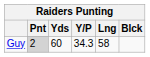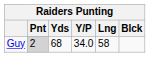(56, 44) 60 -> (56, 44) 68
(84, 44) 34.3 -> (84, 44) 34.0
